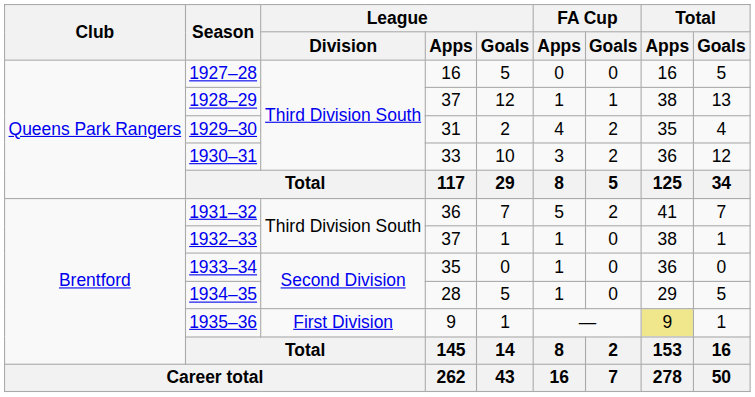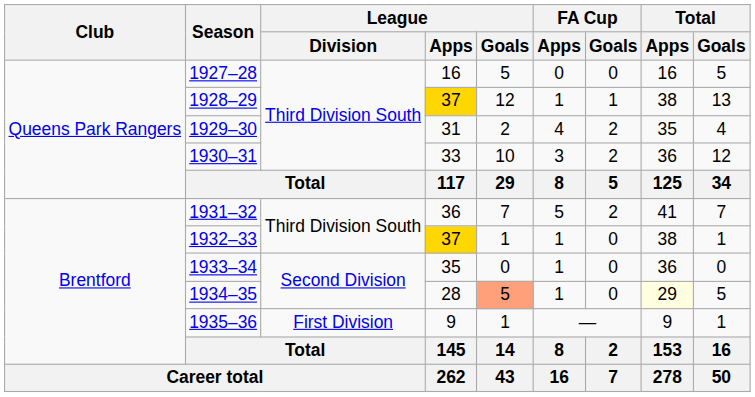(451, 101) no background -> (451, 101) gold background
(451, 239) no background -> (451, 239) gold background
(505, 294) no background -> (505, 294) lightsalmon background
(667, 294) no background -> (667, 294) lightyellow background
(667, 322) khaki background -> (667, 322) no background
